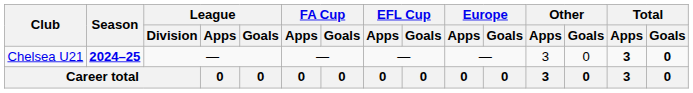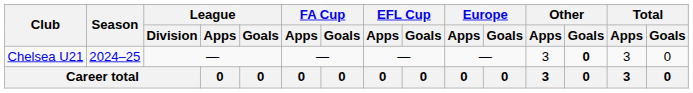(115, 56) bold -> (115, 56) normal
(586, 56) normal -> (586, 56) bold
(627, 56) bold -> (627, 56) normal
(667, 56) bold -> (667, 56) normal
